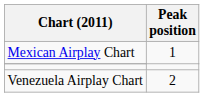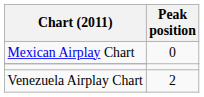(173, 52) 1 -> (173, 52) 0
